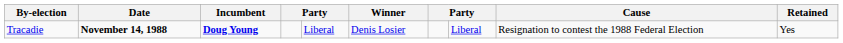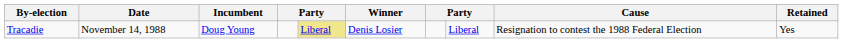(124, 29) bold -> (123, 29) normal
(230, 29) bold -> (228, 29) normal
(319, 29) no background -> (316, 29) khaki background
